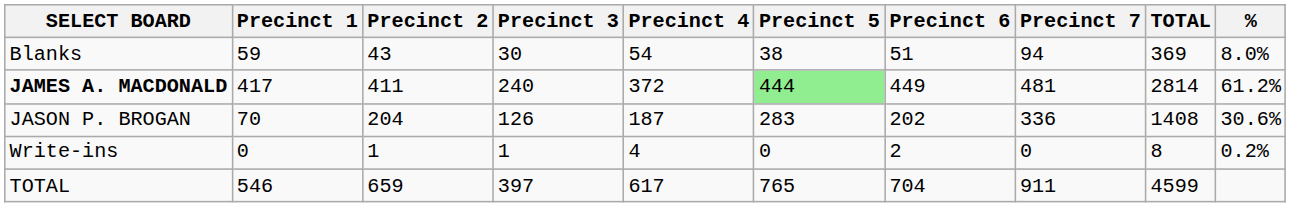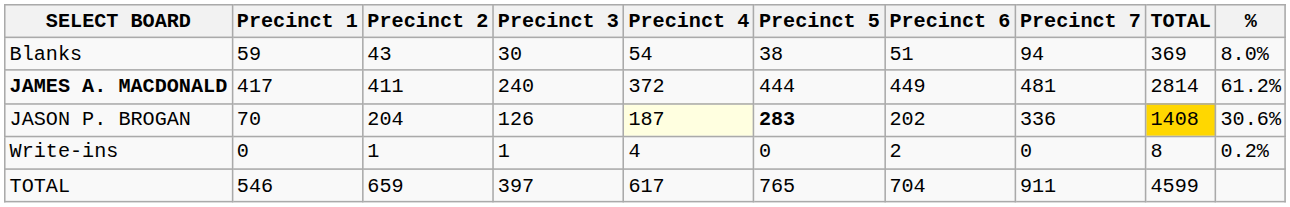(777, 87) lightgreen background -> (777, 87) no background
(647, 120) no background -> (647, 120) lightyellow background
(777, 120) normal -> (777, 120) bold
(1175, 120) no background -> (1175, 120) gold background
